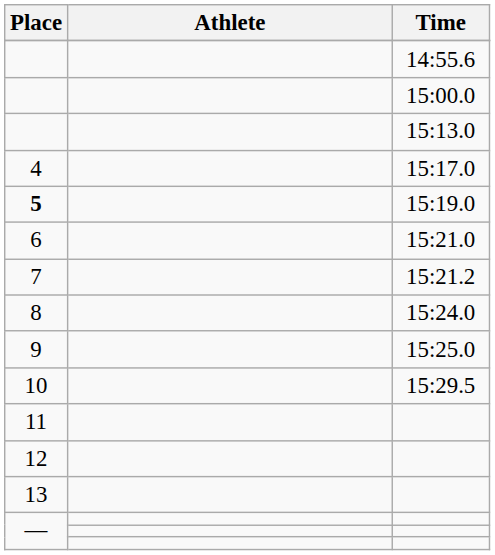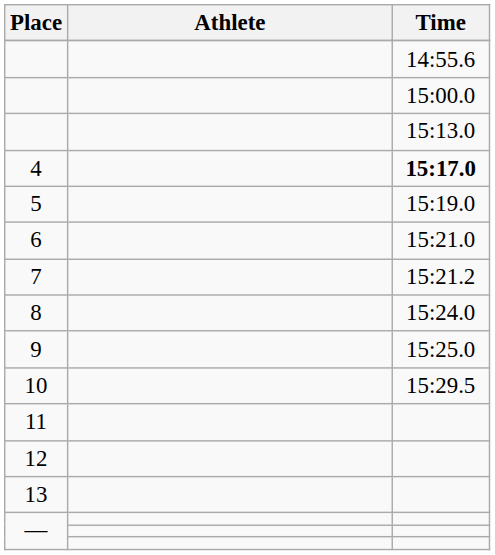(441, 167) normal -> (441, 167) bold
(36, 204) bold -> (36, 204) normal
